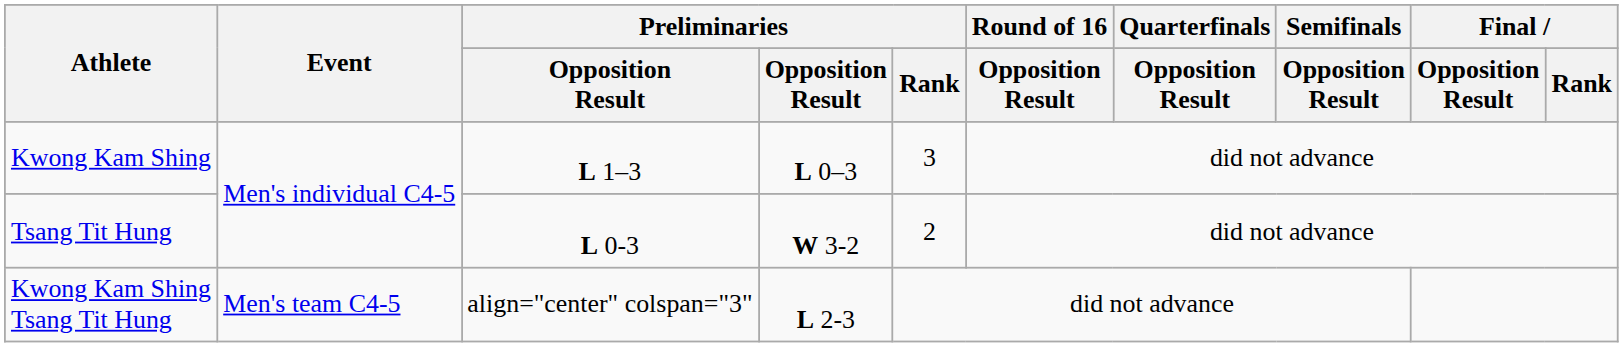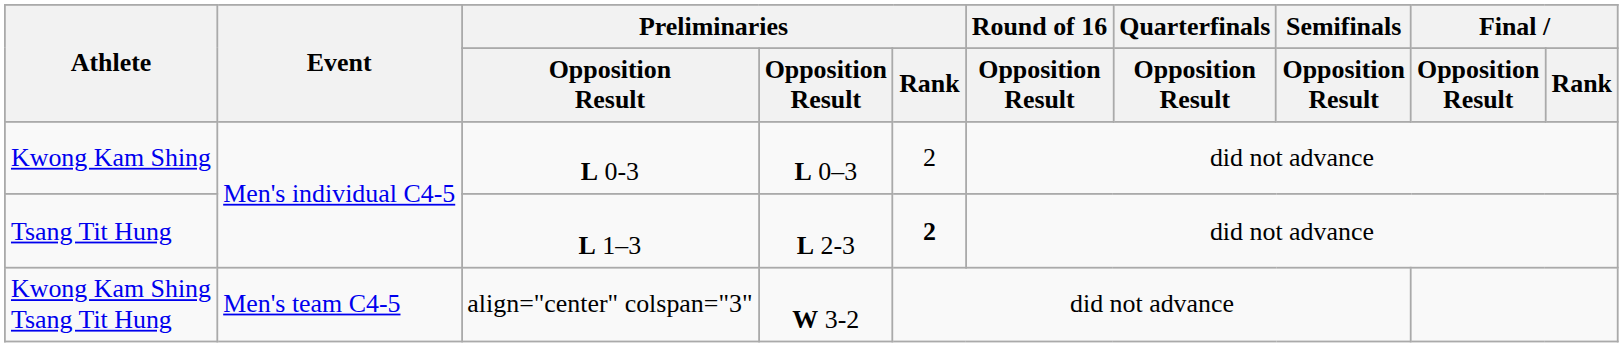(610, 172) L 1–3 -> (610, 172) L 0-3
(929, 157) 3 -> (929, 157) 2
(610, 246) L 0-3 -> (610, 246) L 1–3
(826, 246) W 3-2 -> (826, 246) L 2-3
(929, 231) normal -> (929, 231) bold
(826, 319) L 2-3 -> (826, 319) W 3-2
